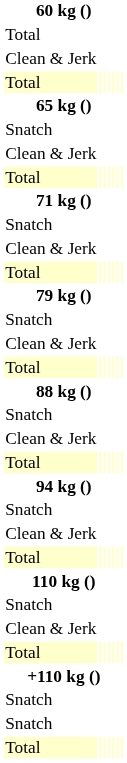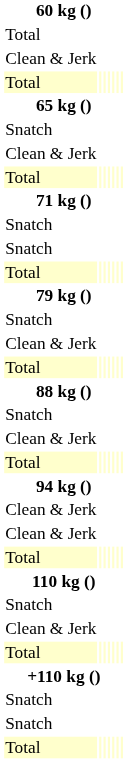(51, 248) Clean & Jerk -> (29, 248) Snatch
(29, 509) Snatch -> (51, 509) Clean & Jerk
